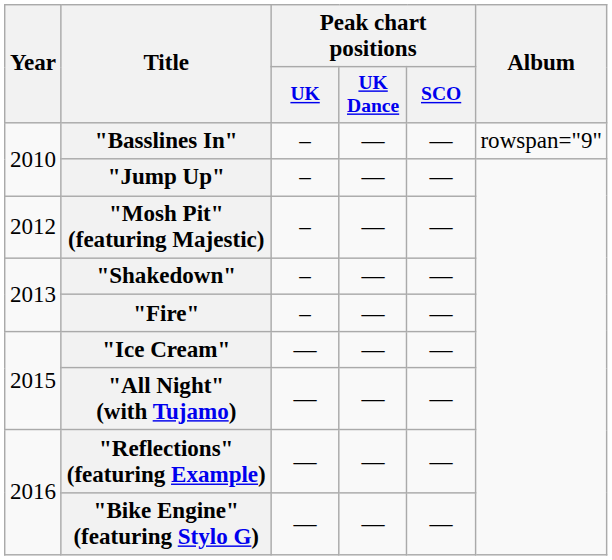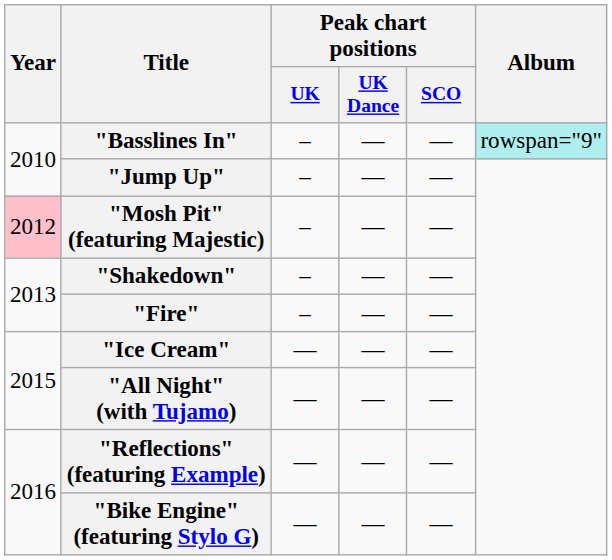(541, 140) no background -> (541, 140) paleturquoise background
(33, 226) no background -> (33, 226) pink background
